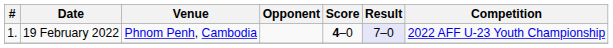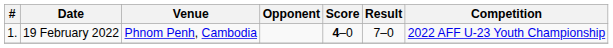(384, 33) lavender background -> (384, 33) no background
